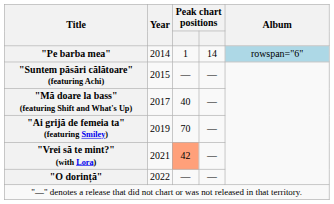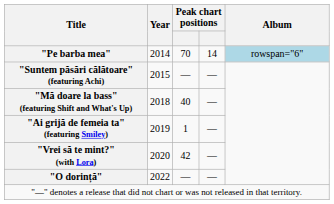(185, 53) 1 -> (185, 53) 70
(160, 102) 2017 -> (160, 102) 2018
(185, 129) 70 -> (185, 129) 1
(160, 155) 2021 -> (160, 155) 2020
(185, 155) lightsalmon background -> (185, 155) no background
